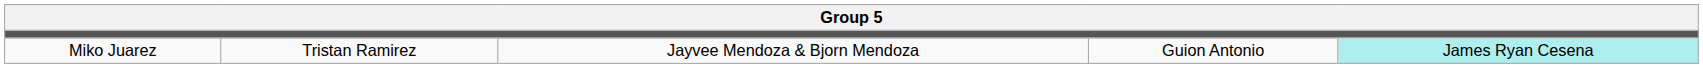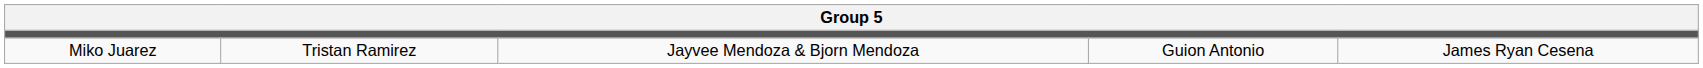(1518, 51) paleturquoise background -> (1518, 51) no background
